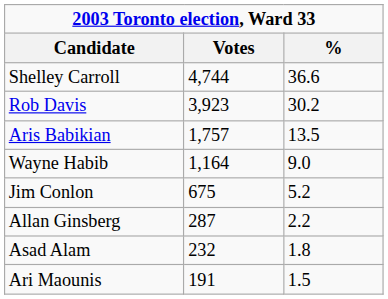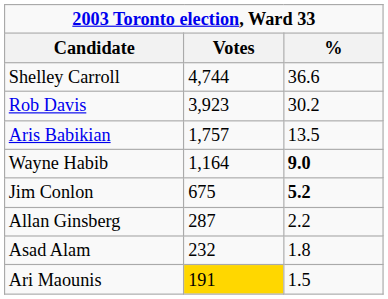(299, 163) normal -> (299, 163) bold
(299, 192) normal -> (299, 192) bold
(202, 279) no background -> (202, 279) gold background
